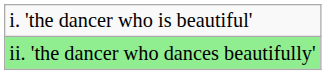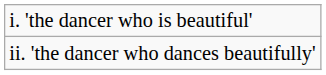(163, 52) lightgreen background -> (163, 52) no background
